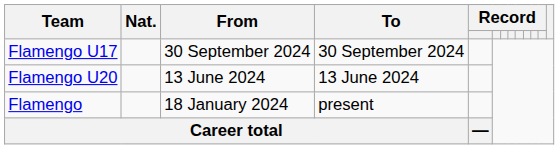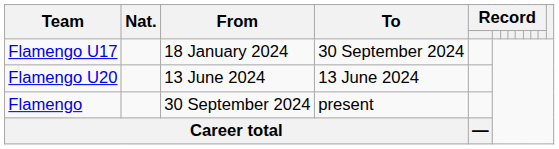(237, 51) 30 September 2024 -> (226, 51) 18 January 2024
(226, 104) 18 January 2024 -> (237, 104) 30 September 2024
